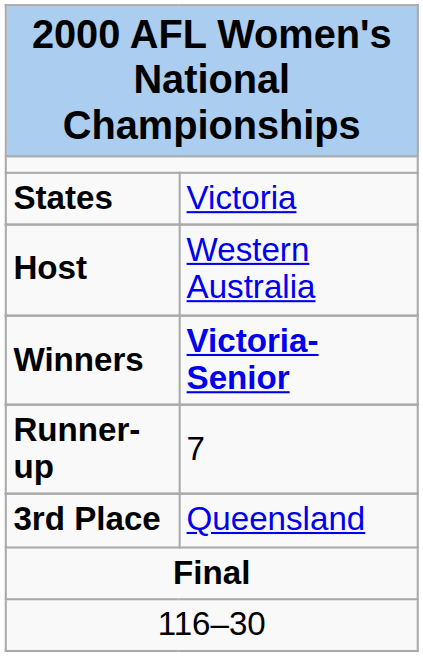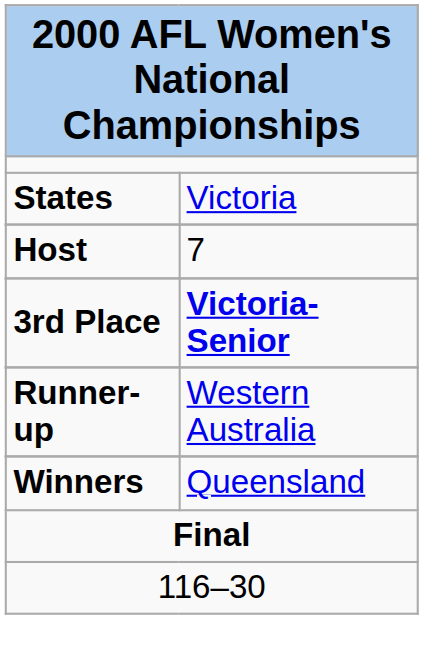(251, 269) Western Australia -> (196, 250) 7
(79, 358) Winners -> (87, 321) 3rd Place
(196, 448) 7 -> (251, 411) Western Australia
(87, 519) 3rd Place -> (79, 482) Winners
